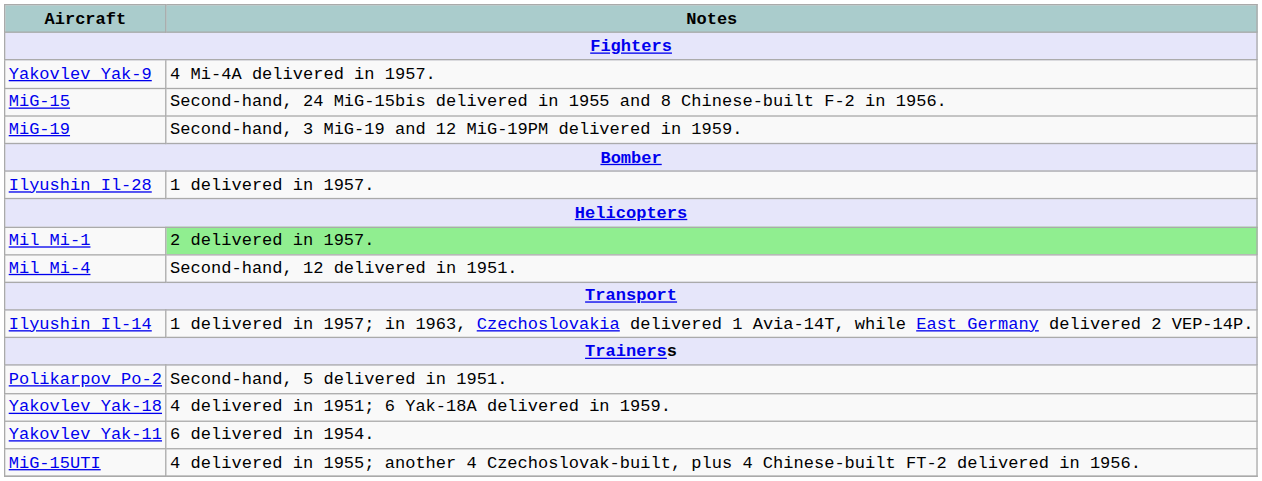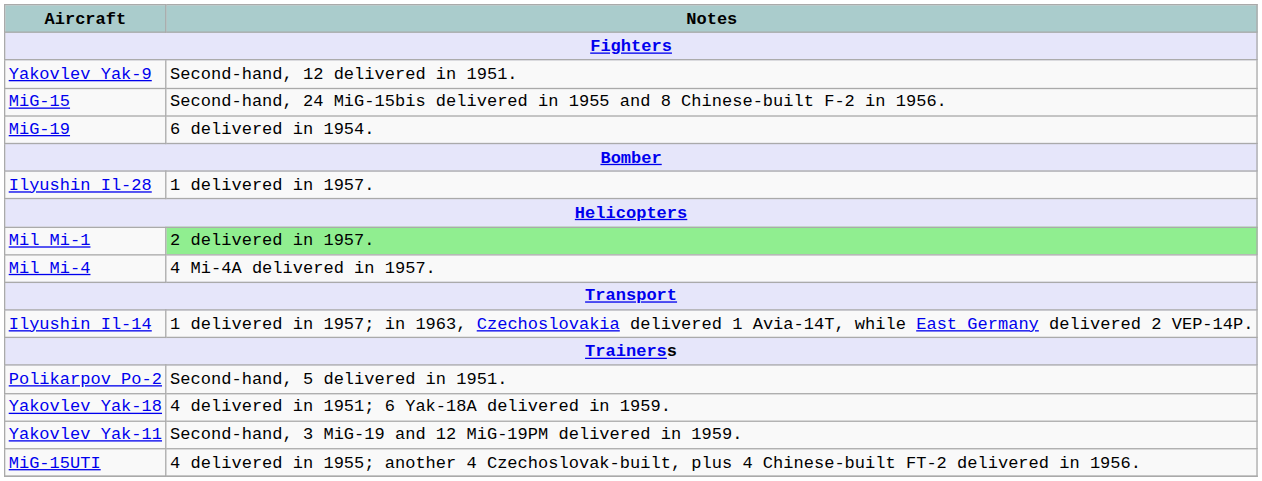(303, 74) 4 Mi-4A delivered in 1957. -> (344, 74) Second-hand, 12 delivered in 1951.
(456, 130) Second-hand, 3 MiG-19 and 12 MiG-19PM delivered in 1959. -> (272, 130) 6 delivered in 1954.
(344, 268) Second-hand, 12 delivered in 1951. -> (303, 268) 4 Mi-4A delivered in 1957.
(272, 435) 6 delivered in 1954. -> (456, 435) Second-hand, 3 MiG-19 and 12 MiG-19PM delivered in 1959.
